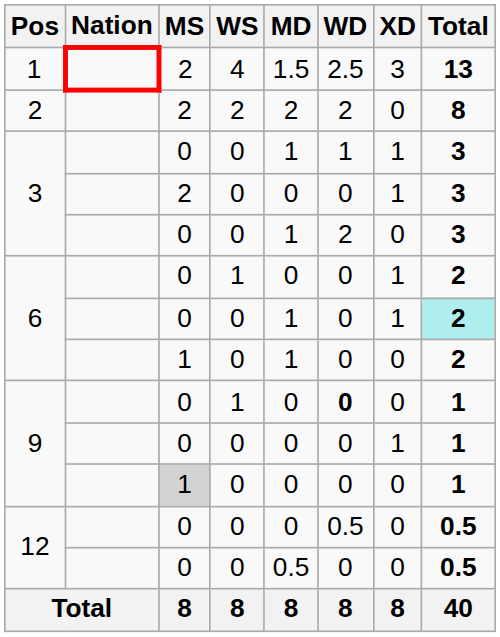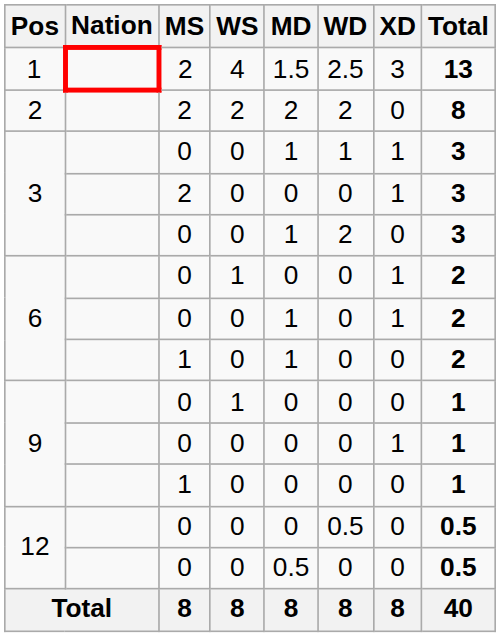(458, 318) paleturquoise background -> (458, 318) no background
(345, 401) bold -> (345, 401) normal
(185, 484) lightgrey background -> (185, 484) no background
